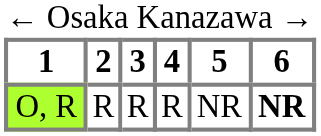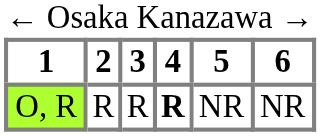(172, 106) normal -> (173, 106) bold
(282, 106) bold -> (283, 106) normal
